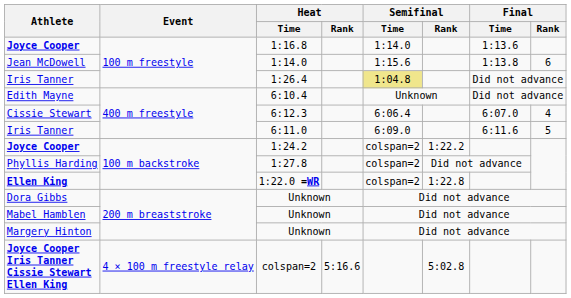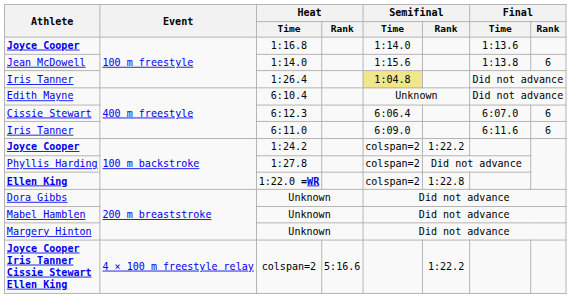(548, 113) 4 -> (548, 113) 6
(548, 130) 5 -> (548, 130) 6
(446, 266) 5:02.8 -> (446, 266) 1:22.2
